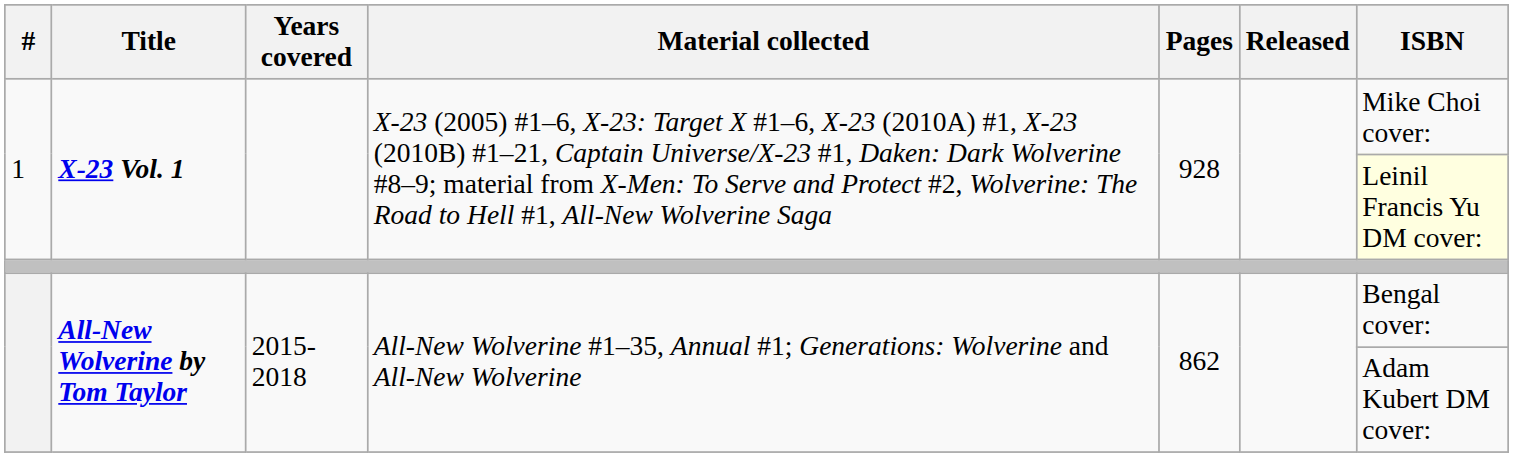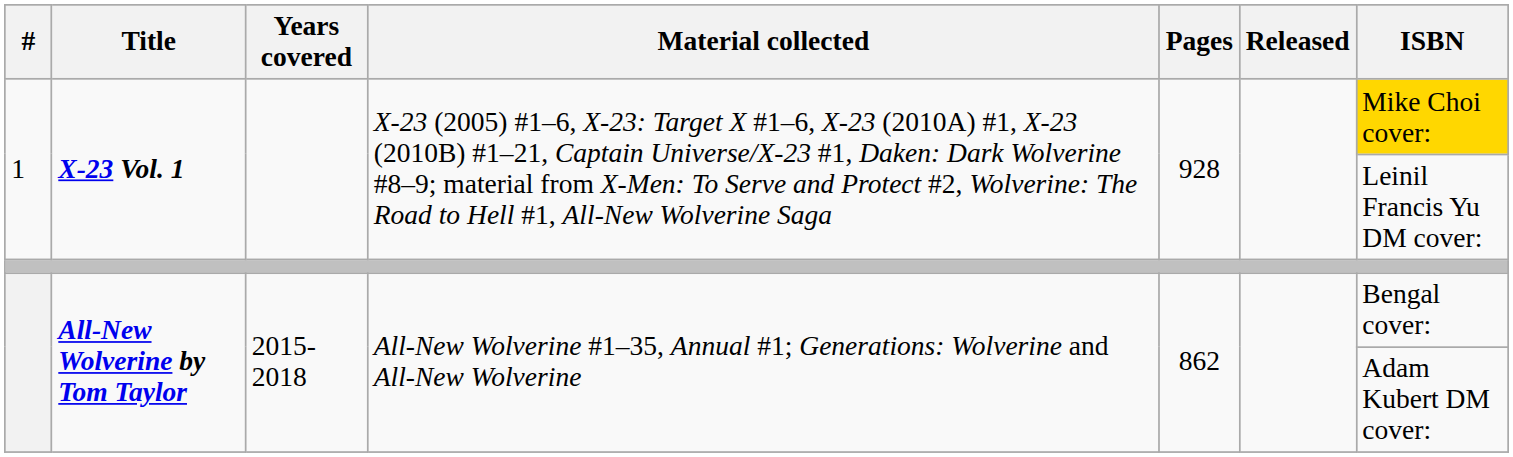(1422, 116) no background -> (1422, 116) gold background
(1422, 206) lightyellow background -> (1422, 206) no background
